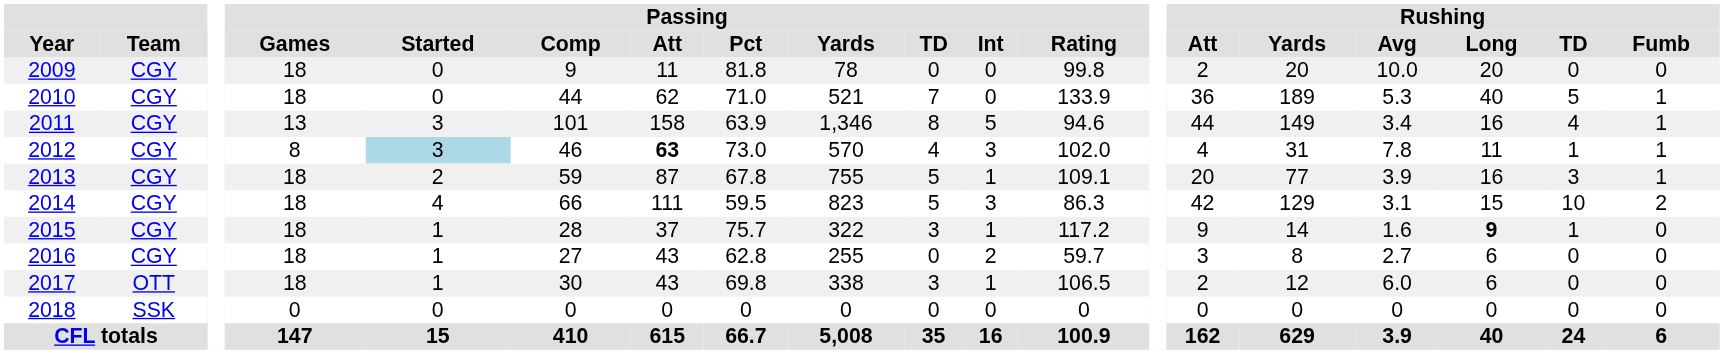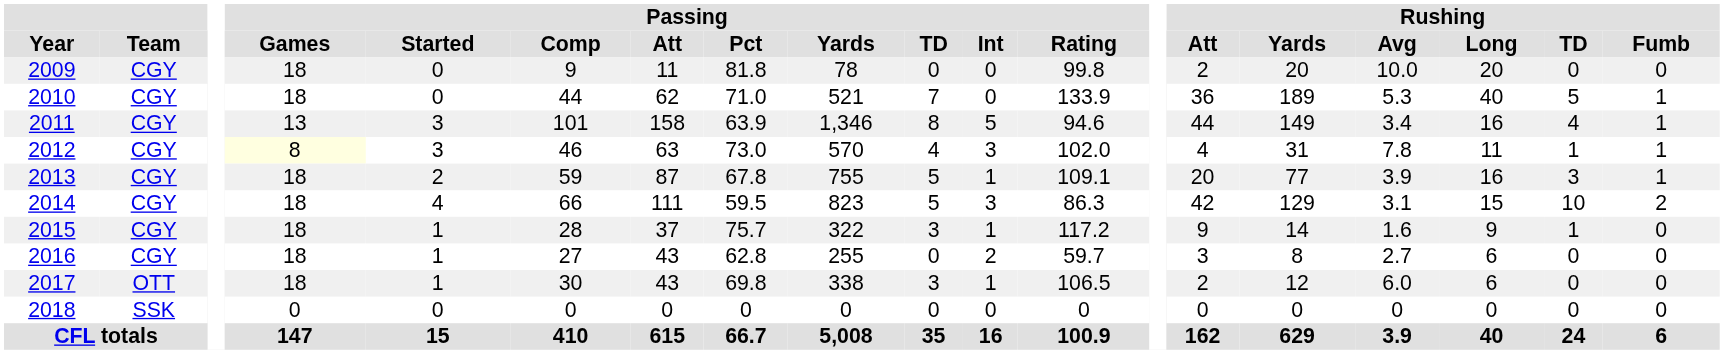(295, 150) no background -> (295, 150) lightyellow background
(438, 150) lightblue background -> (438, 150) no background
(667, 150) bold -> (667, 150) normal
(1492, 229) bold -> (1492, 229) normal
